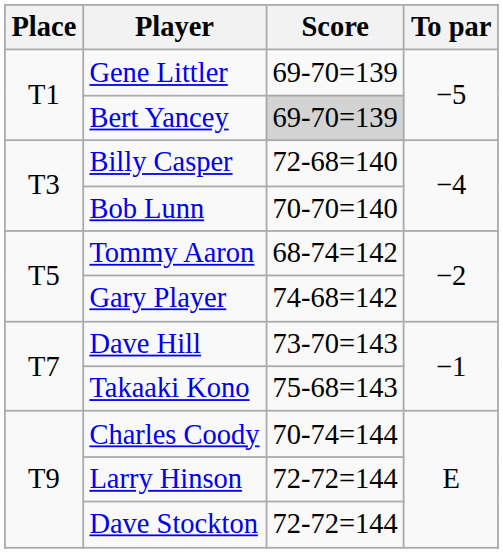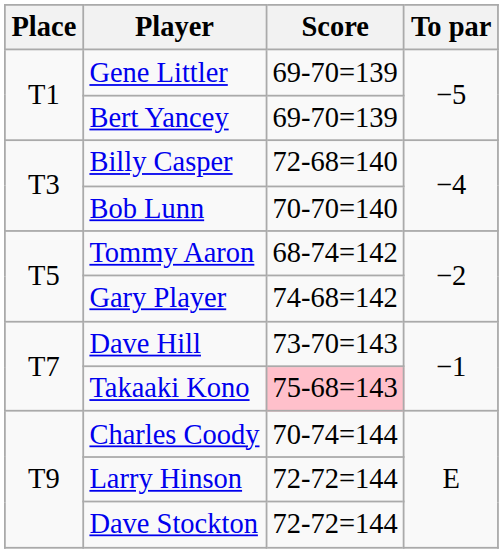(335, 117) lightgrey background -> (335, 117) no background
(335, 388) no background -> (335, 388) pink background
